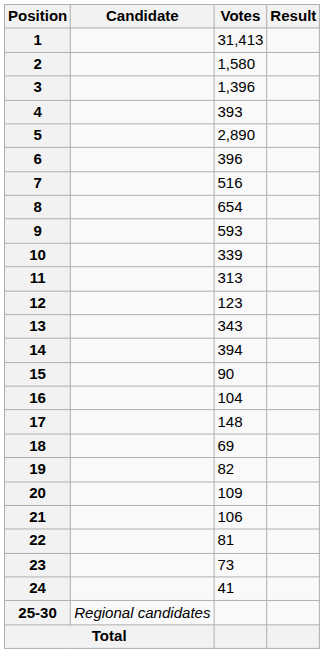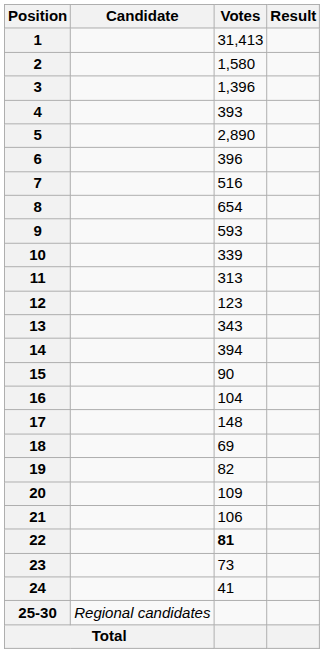(226, 541) normal -> (226, 541) bold
